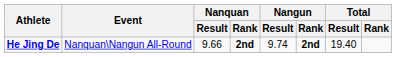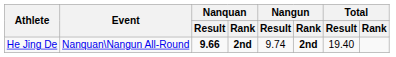(33, 45) bold -> (32, 45) normal
(212, 45) normal -> (210, 45) bold
